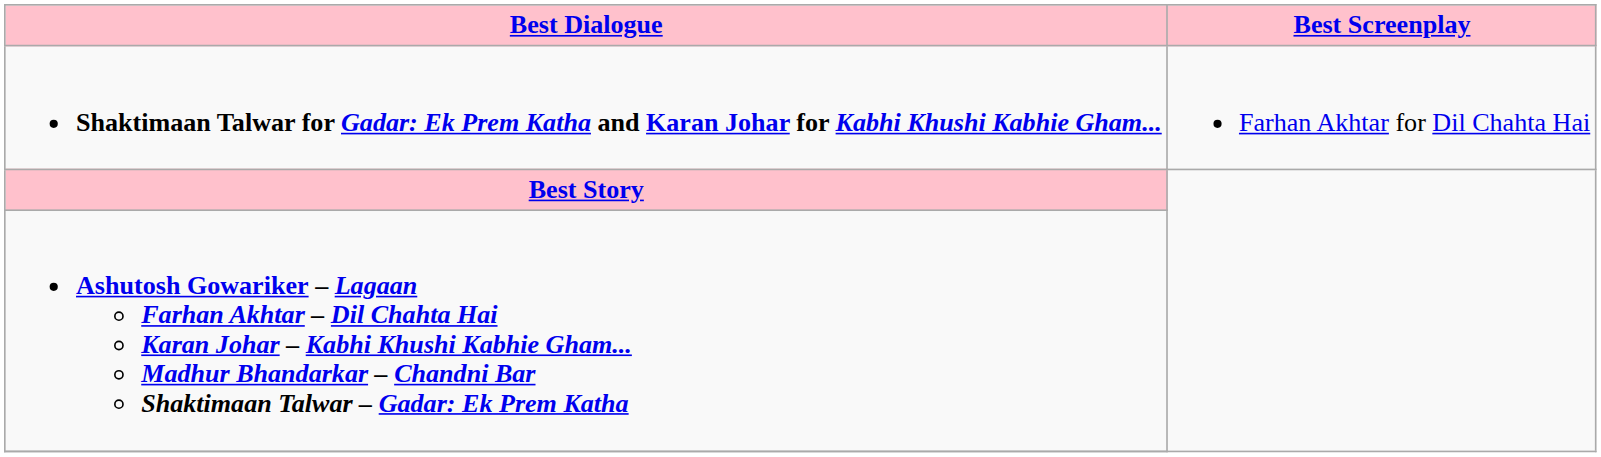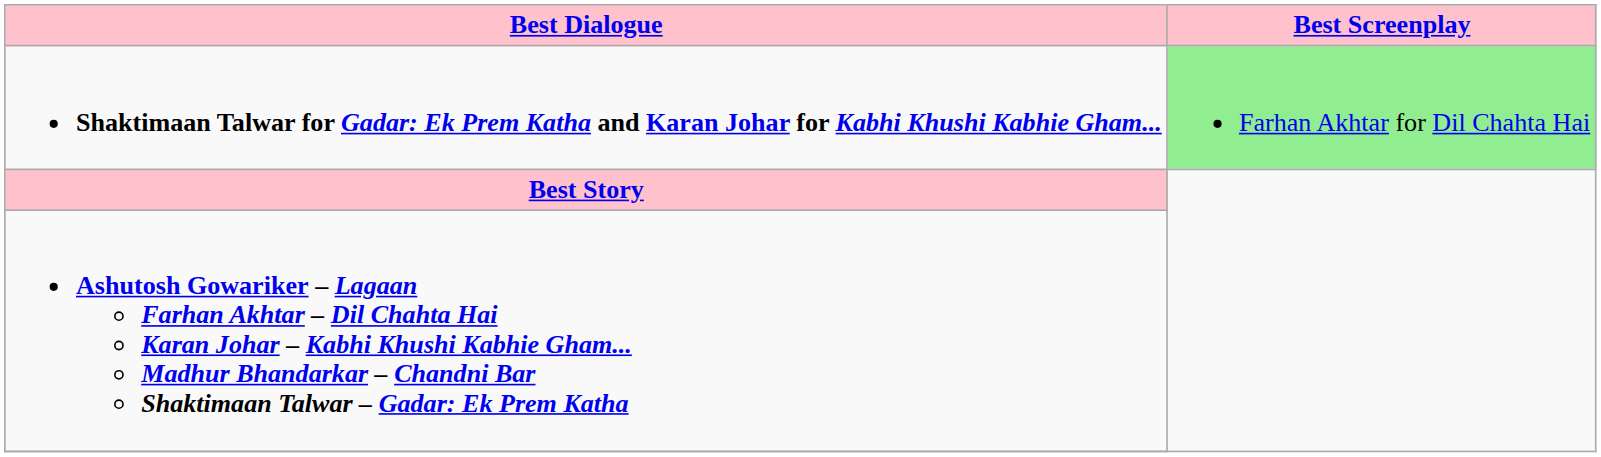(1382, 122) no background -> (1382, 122) lightgreen background
